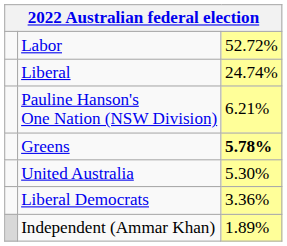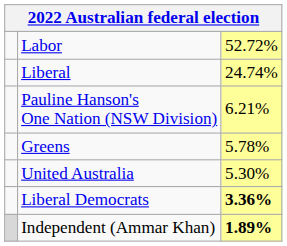(249, 146) bold -> (247, 146) normal
(247, 200) normal -> (249, 200) bold
(247, 227) normal -> (249, 227) bold
